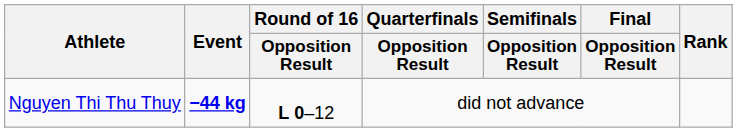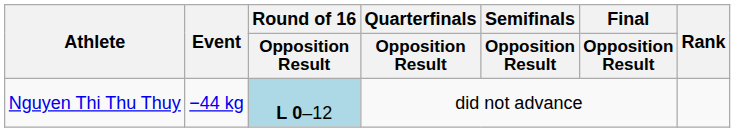(218, 103) bold -> (217, 103) normal
(306, 113) no background -> (304, 113) lightblue background
